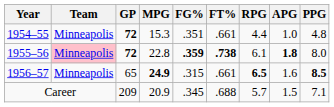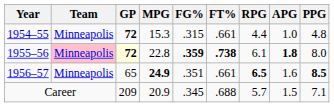(193, 34) .351 -> (193, 34) .315
(131, 53) no background -> (131, 53) lightyellow background
(193, 73) .315 -> (193, 73) .351
